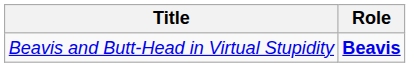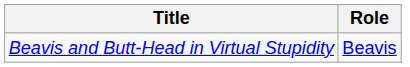(372, 47) bold -> (370, 47) normal
